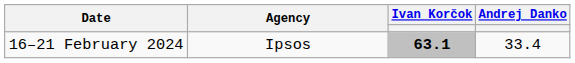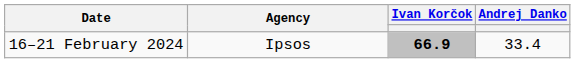(432, 45) 63.1 -> (432, 45) 66.9
